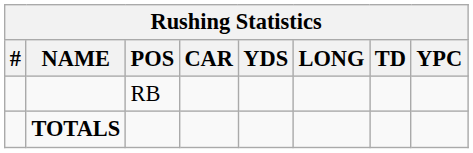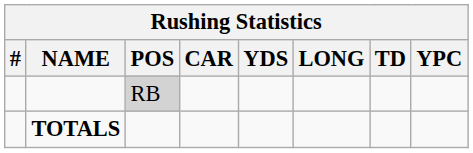(145, 93) no background -> (145, 93) lightgrey background
